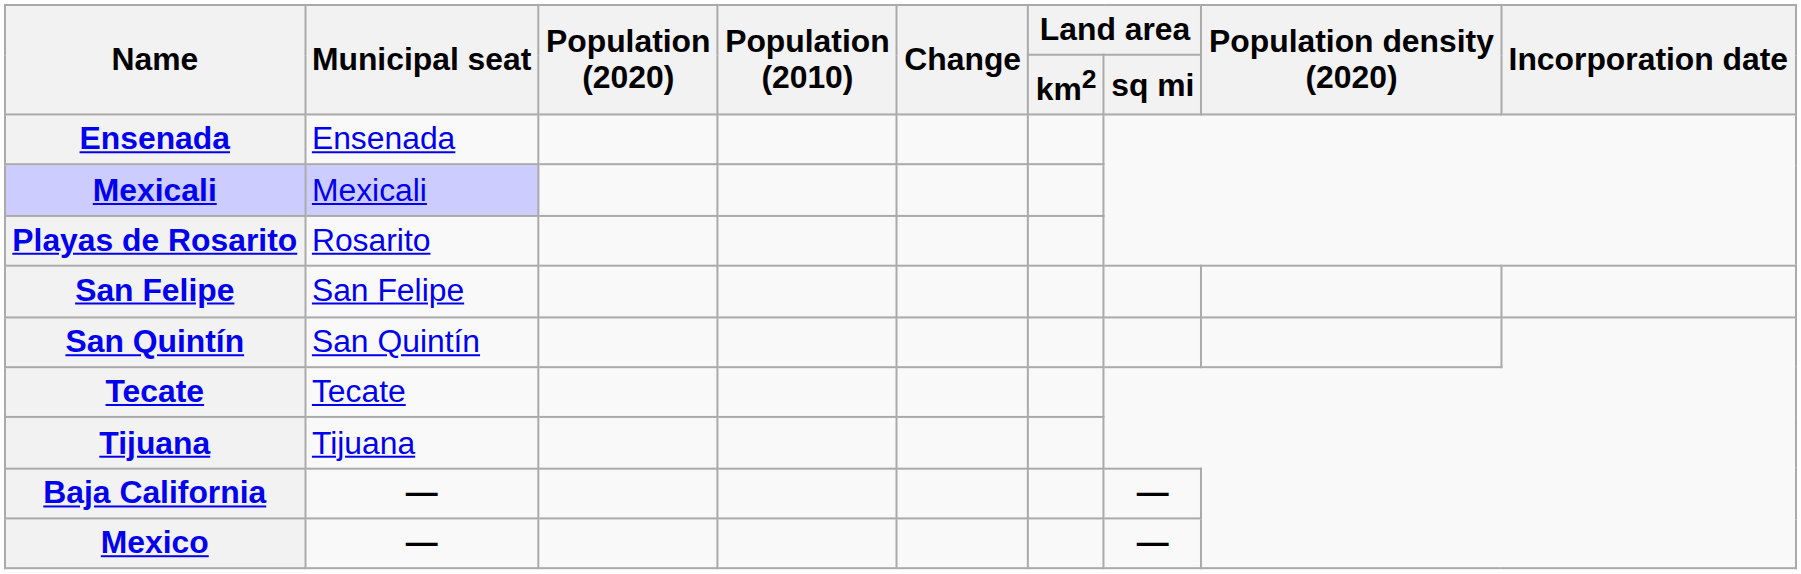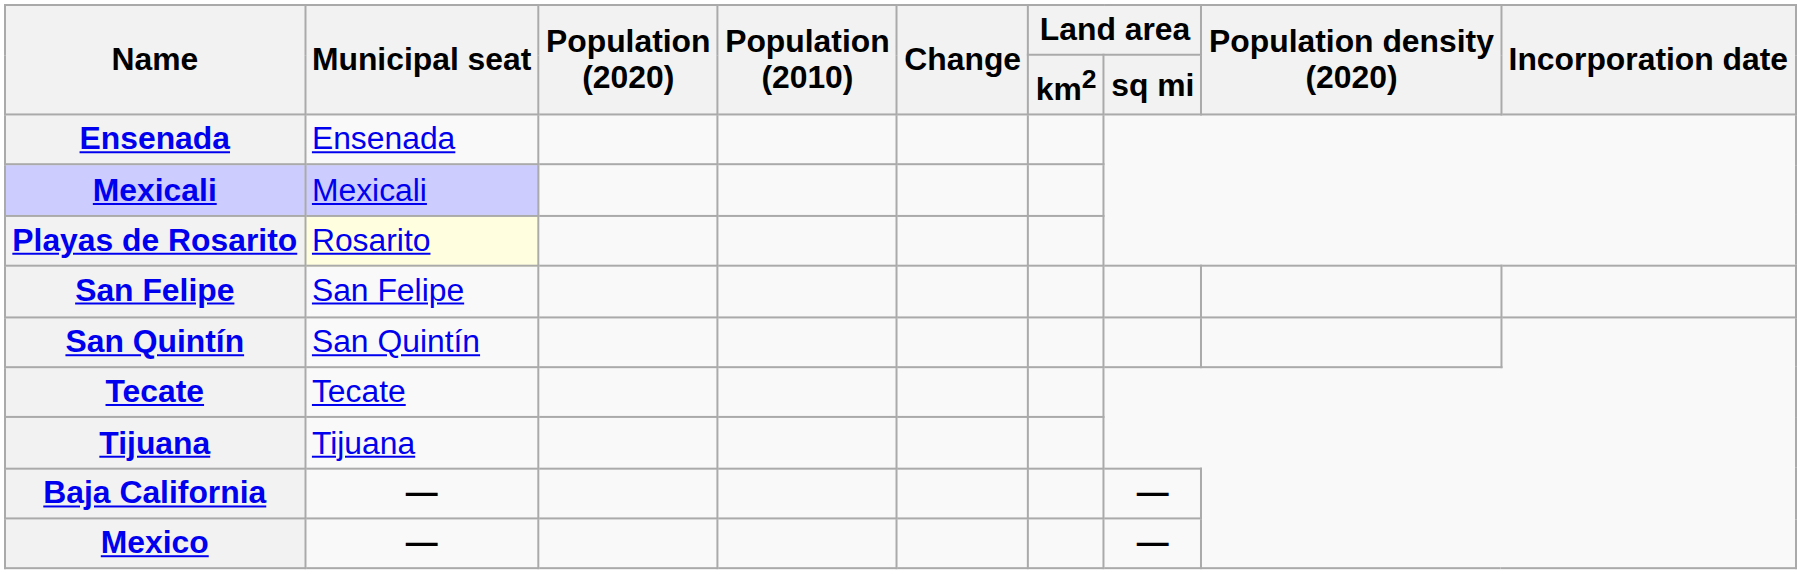(371, 240) no background -> (371, 240) lightyellow background
